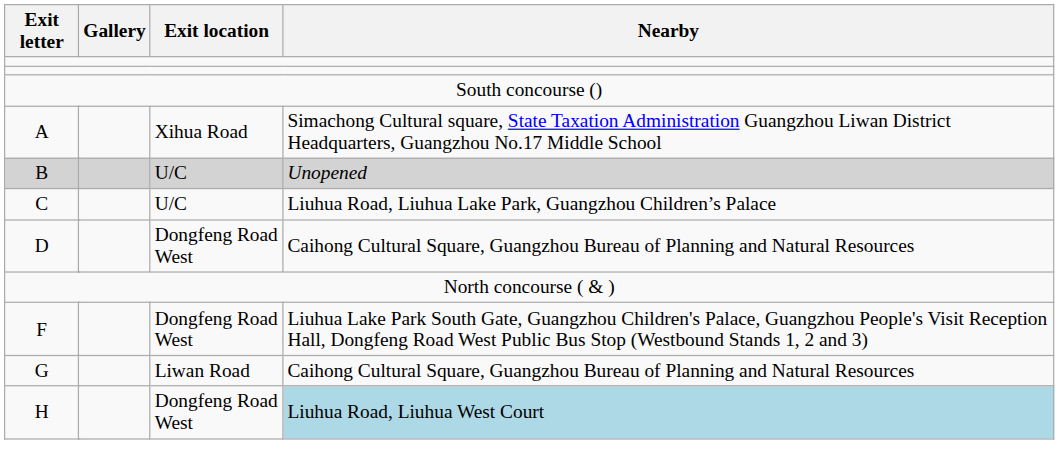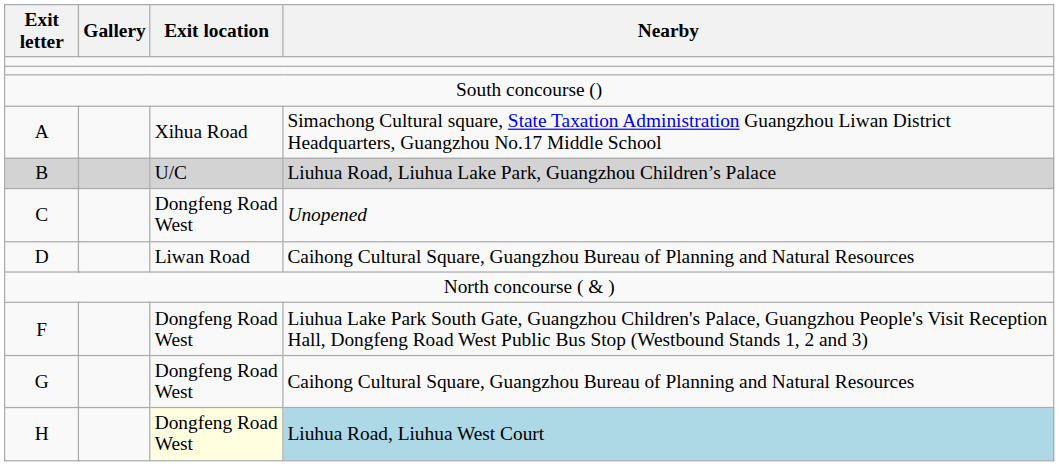(327, 173) Unopened -> (532, 173) Liuhua Road, Liuhua Lake Park, Guangzhou Children’s Palace
(171, 204) U/C -> (216, 214) Dongfeng Road West
(532, 204) Liuhua Road, Liuhua Lake Park, Guangzhou Children’s Palace -> (327, 214) Unopened
(216, 245) Dongfeng Road West -> (202, 256) Liwan Road
(202, 370) Liwan Road -> (216, 381) Dongfeng Road West
(216, 412) no background -> (216, 433) lightyellow background
